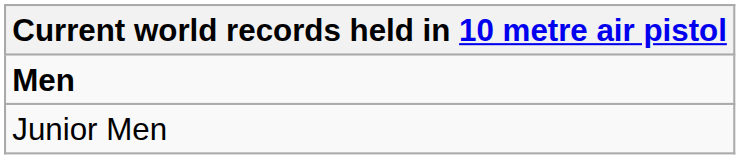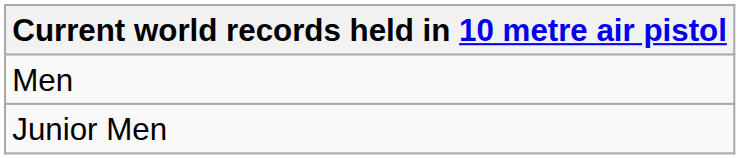(44, 80) bold -> (43, 80) normal
